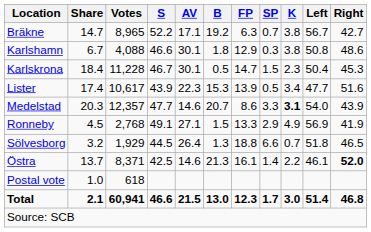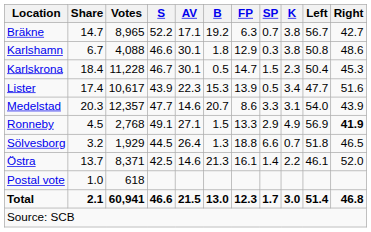(292, 106) bold -> (292, 106) normal
(352, 124) normal -> (352, 124) bold
(352, 161) bold -> (352, 161) normal
